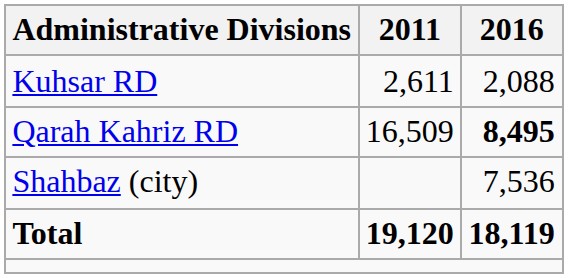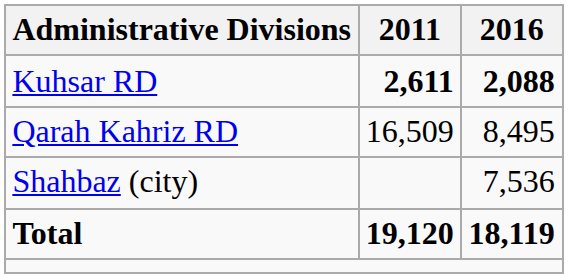(418, 80) normal -> (419, 80) bold
(519, 80) normal -> (519, 80) bold
(519, 131) bold -> (519, 131) normal
